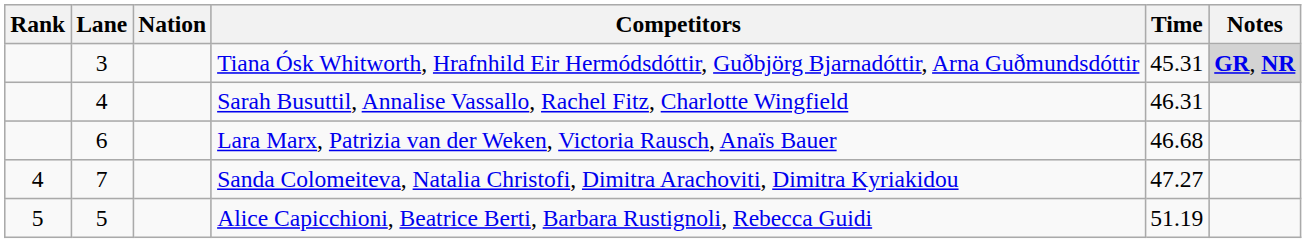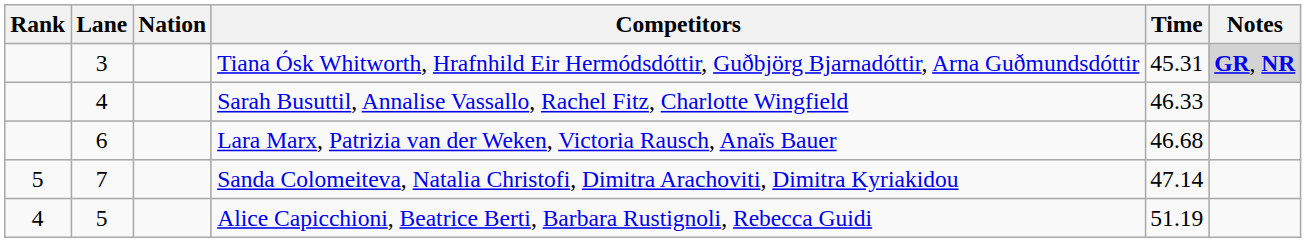(1177, 101) 46.31 -> (1177, 101) 46.33
(38, 179) 4 -> (38, 179) 5
(1177, 179) 47.27 -> (1177, 179) 47.14
(38, 218) 5 -> (38, 218) 4
